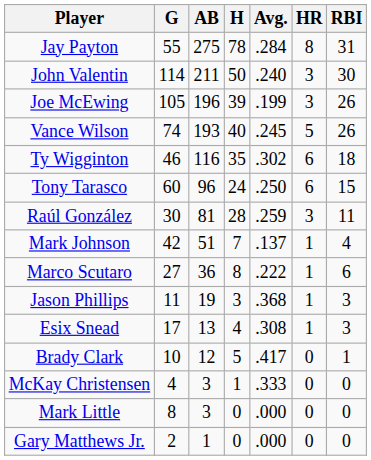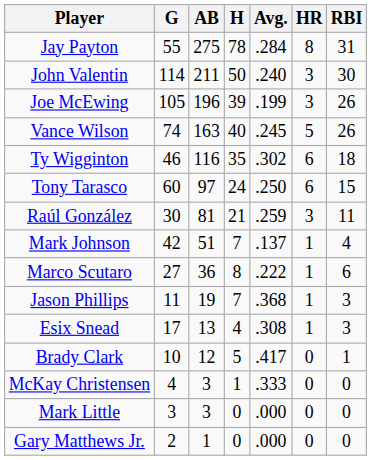(207, 131) 193 -> (207, 131) 163
(207, 187) 96 -> (207, 187) 97
(237, 215) 28 -> (237, 215) 21
(237, 300) 3 -> (237, 300) 7
(172, 412) 8 -> (172, 412) 3
